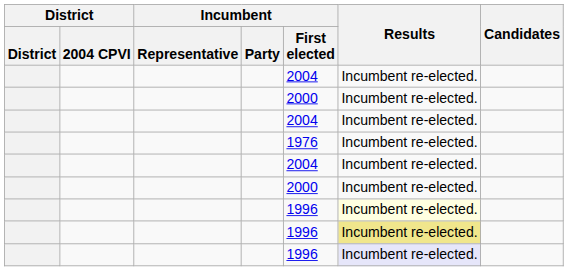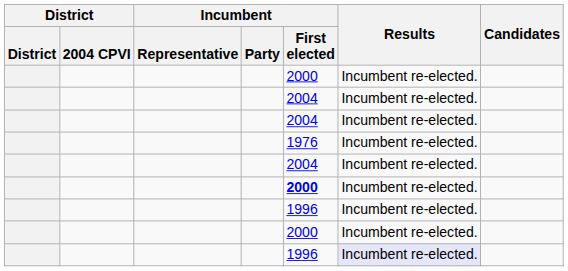(302, 76) 2004 -> (302, 76) 2000
(302, 98) 2000 -> (302, 98) 2004
(302, 187) normal -> (302, 187) bold
(410, 210) lightyellow background -> (410, 210) no background
(302, 232) 1996 -> (302, 232) 2000
(410, 232) khaki background -> (410, 232) no background
